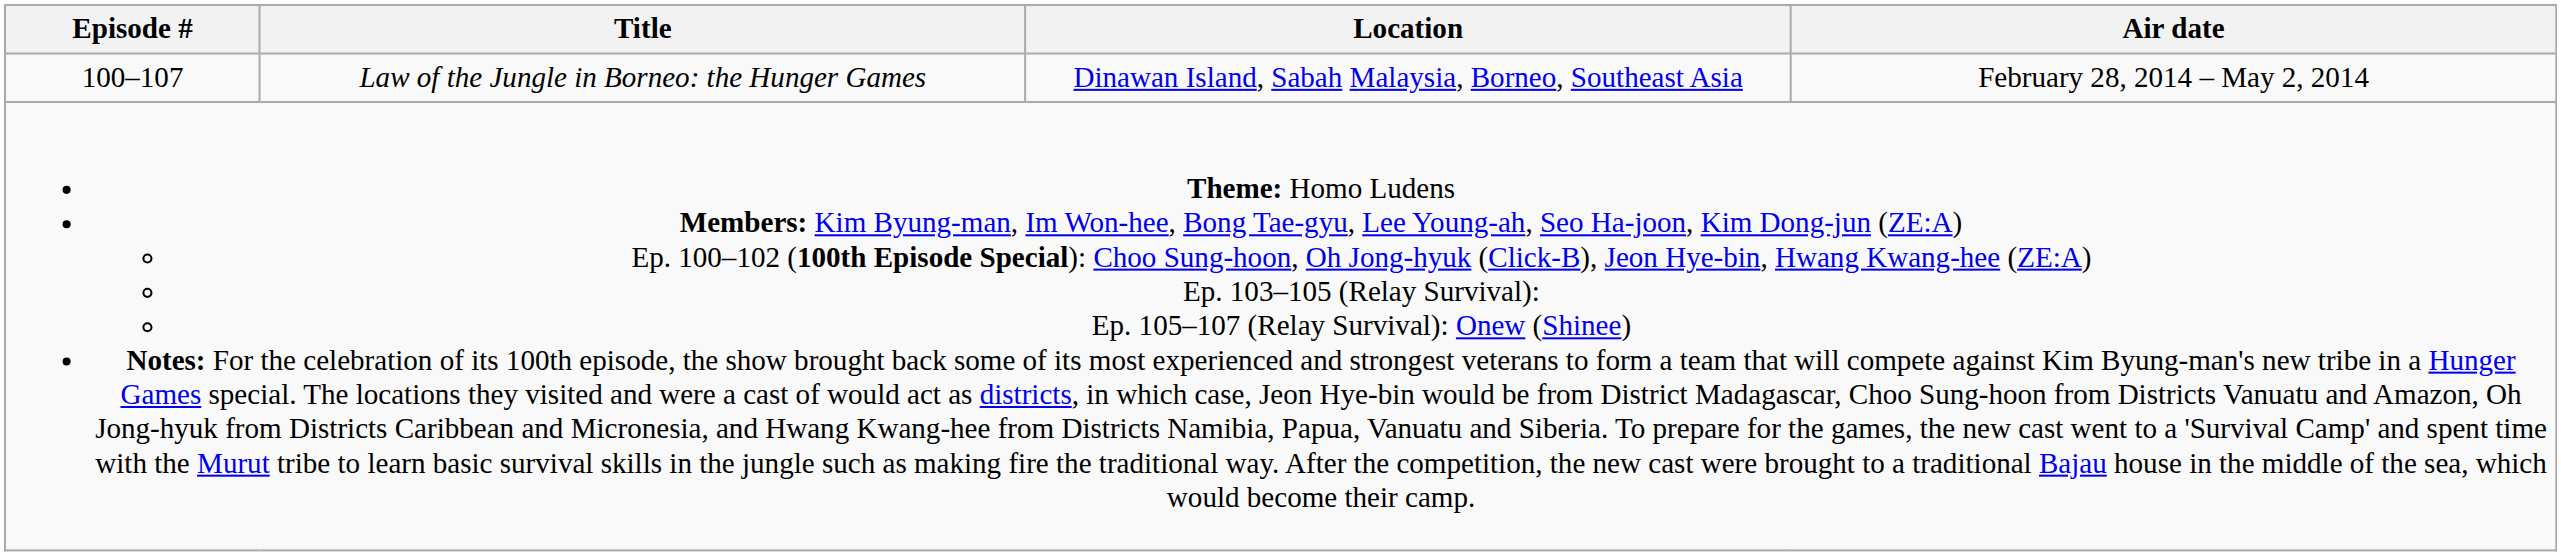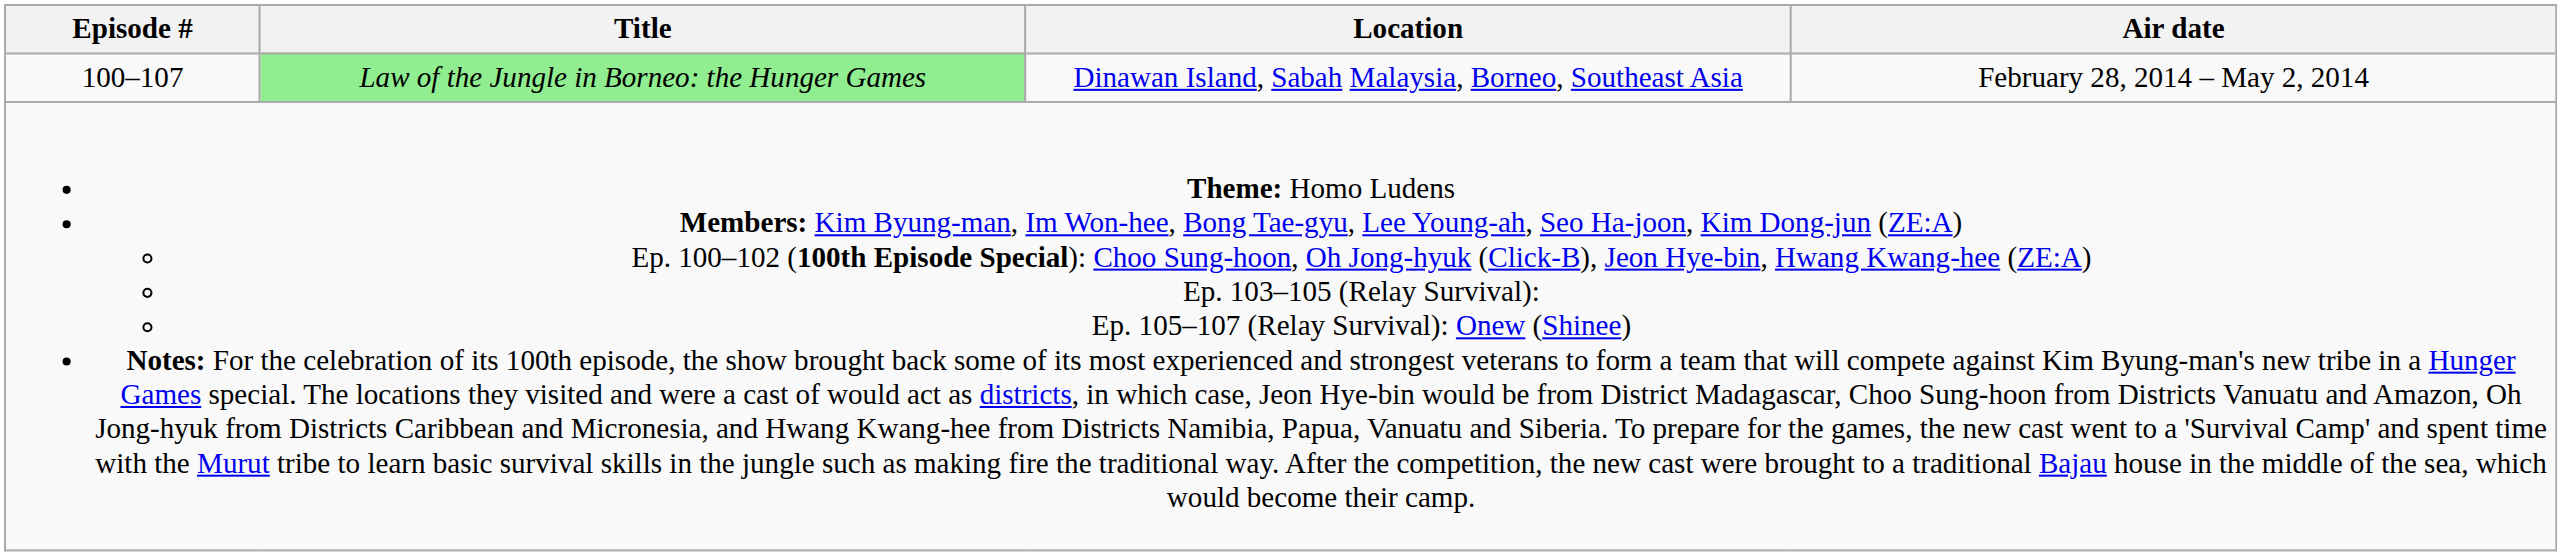(643, 76) no background -> (643, 76) lightgreen background
